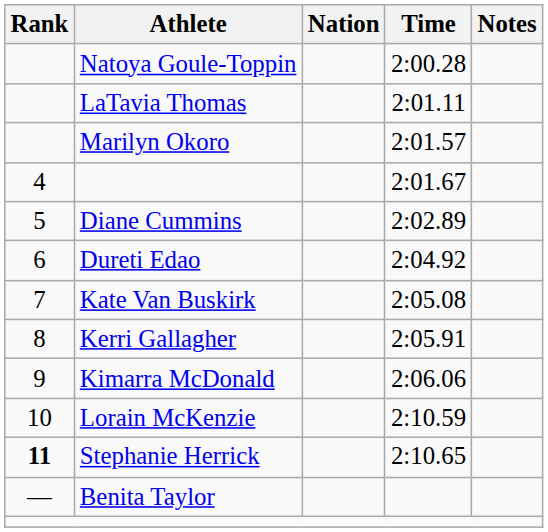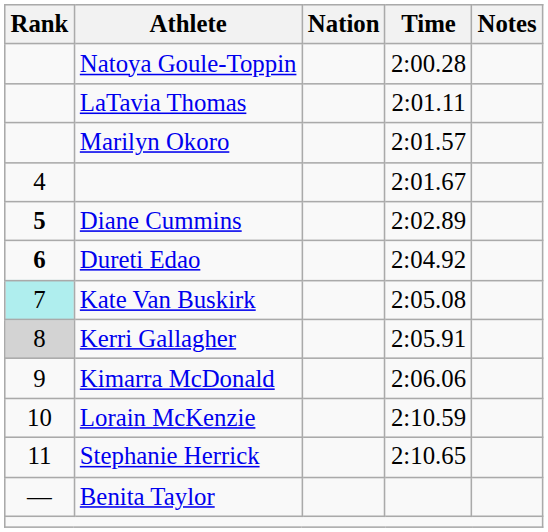(39, 220) normal -> (39, 220) bold
(39, 260) normal -> (39, 260) bold
(39, 299) no background -> (39, 299) paleturquoise background
(39, 338) no background -> (39, 338) lightgrey background
(39, 456) bold -> (39, 456) normal
